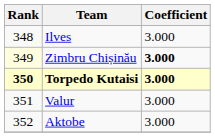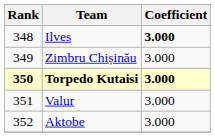(160, 36) normal -> (160, 36) bold
(23, 57) lightyellow background -> (23, 57) no background
(160, 57) bold -> (160, 57) normal
